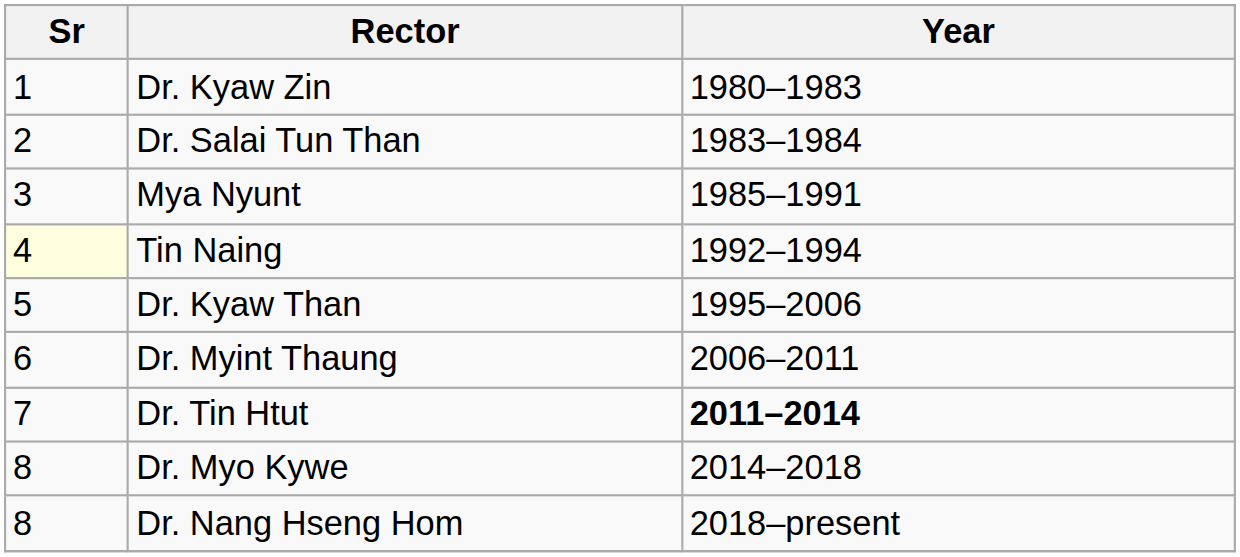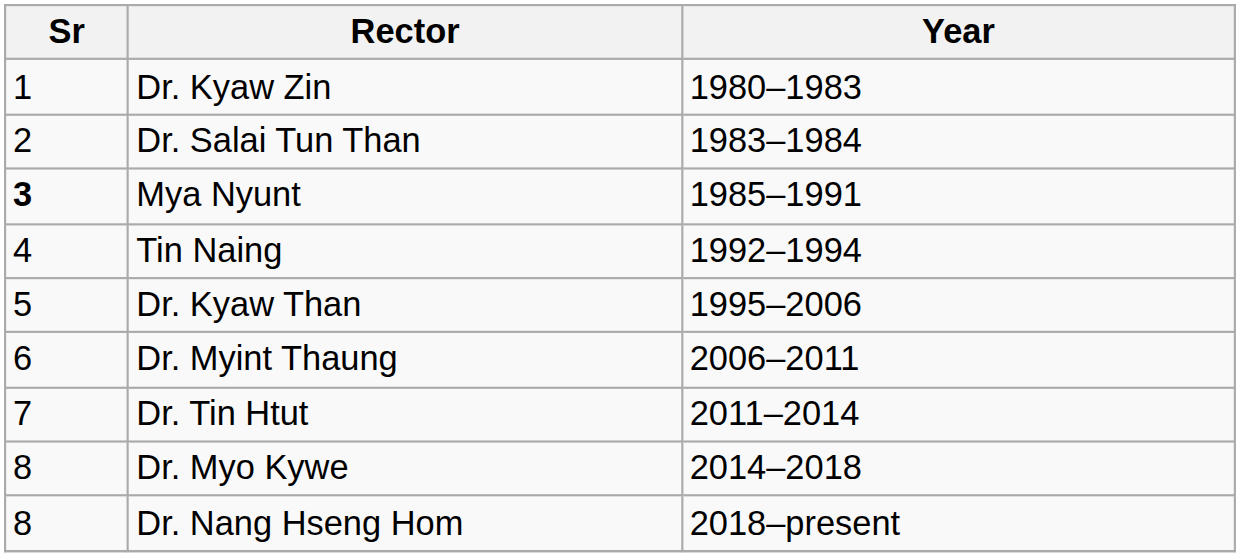(23, 195) normal -> (23, 195) bold
(23, 250) lightyellow background -> (23, 250) no background
(775, 413) bold -> (775, 413) normal
